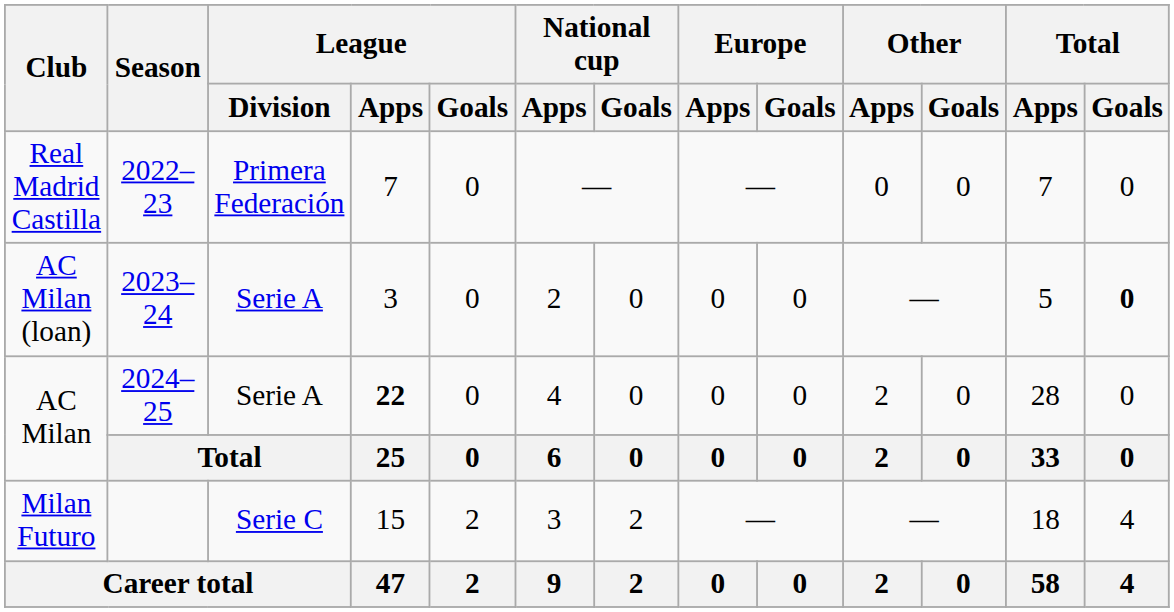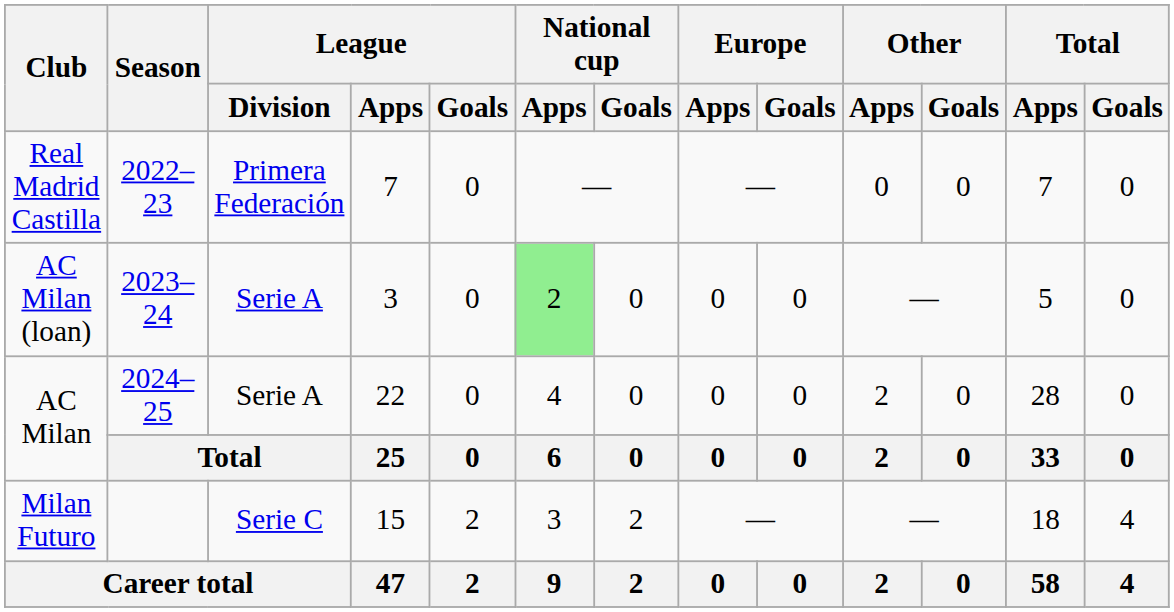(554, 298) no background -> (554, 298) lightgreen background
(1127, 298) bold -> (1127, 298) normal
(390, 394) bold -> (390, 394) normal
